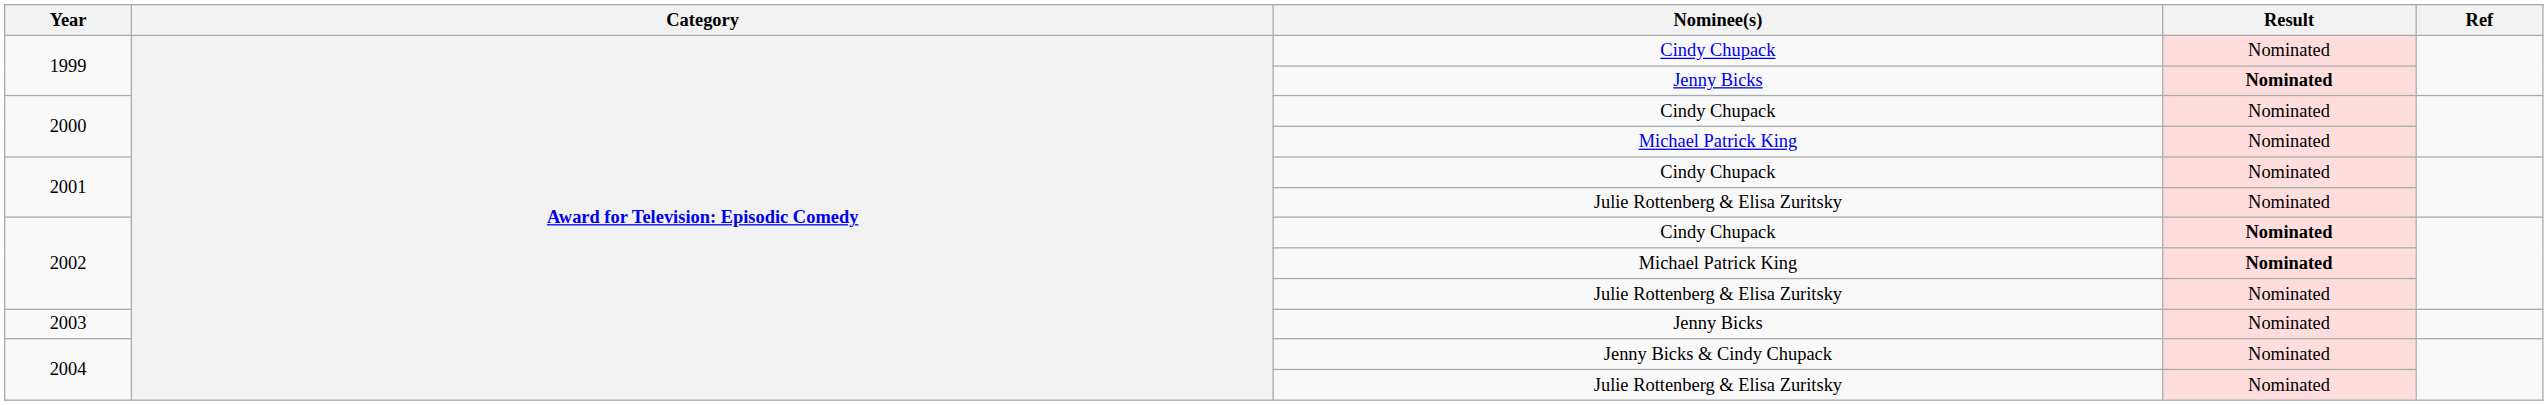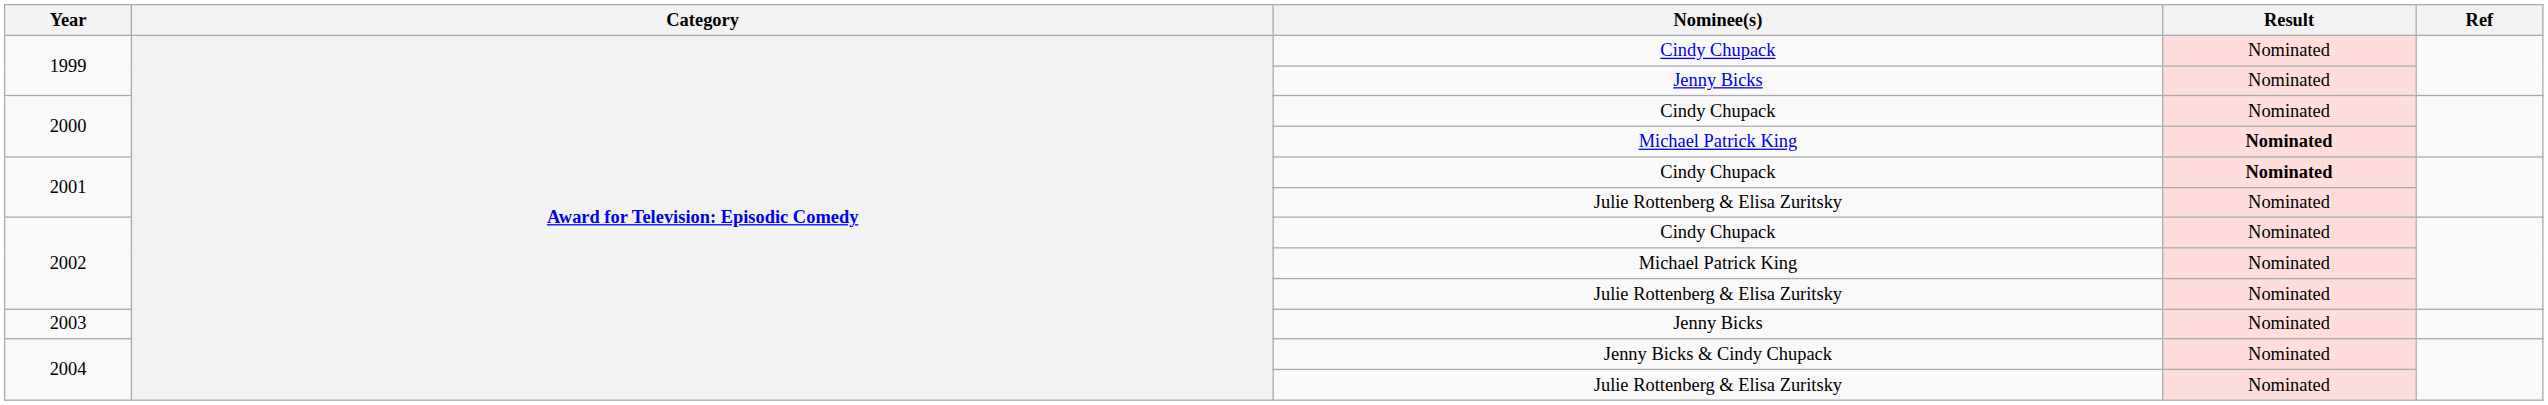(2289, 80) bold -> (2289, 80) normal
(2289, 141) normal -> (2289, 141) bold
(2289, 172) normal -> (2289, 172) bold
(2289, 232) bold -> (2289, 232) normal
(2289, 263) bold -> (2289, 263) normal
